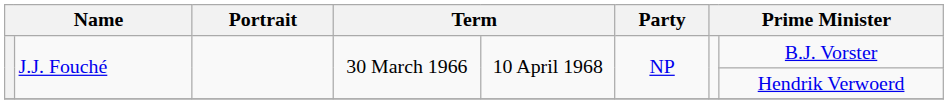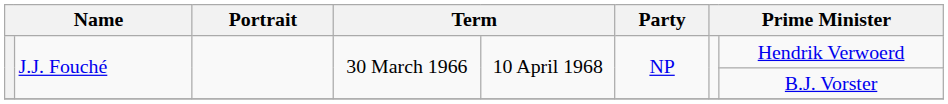(831, 51) B.J. Vorster -> (831, 51) Hendrik Verwoerd
(831, 83) Hendrik Verwoerd -> (831, 83) B.J. Vorster
